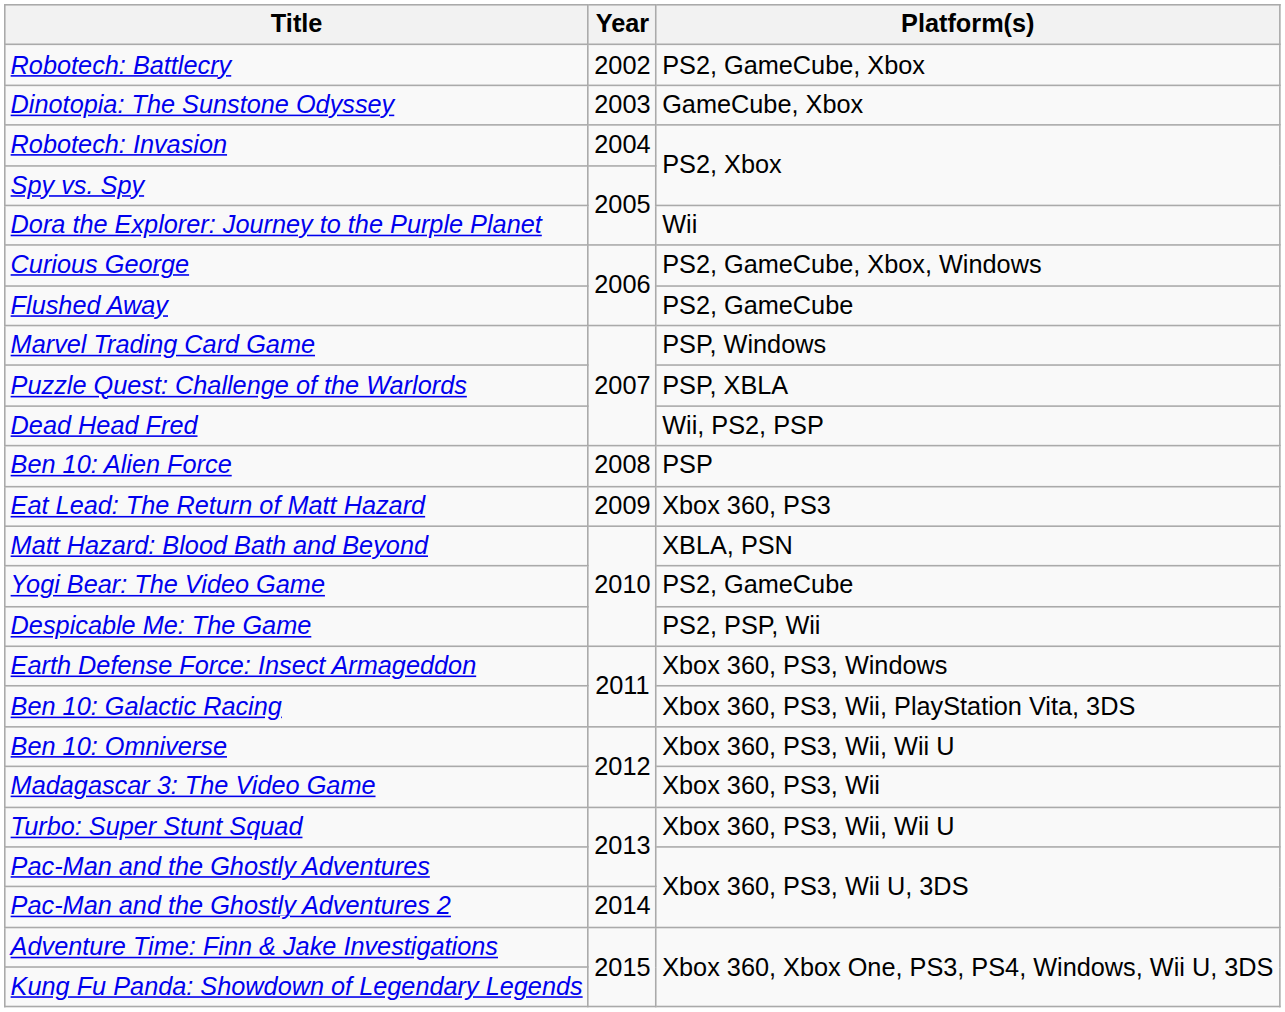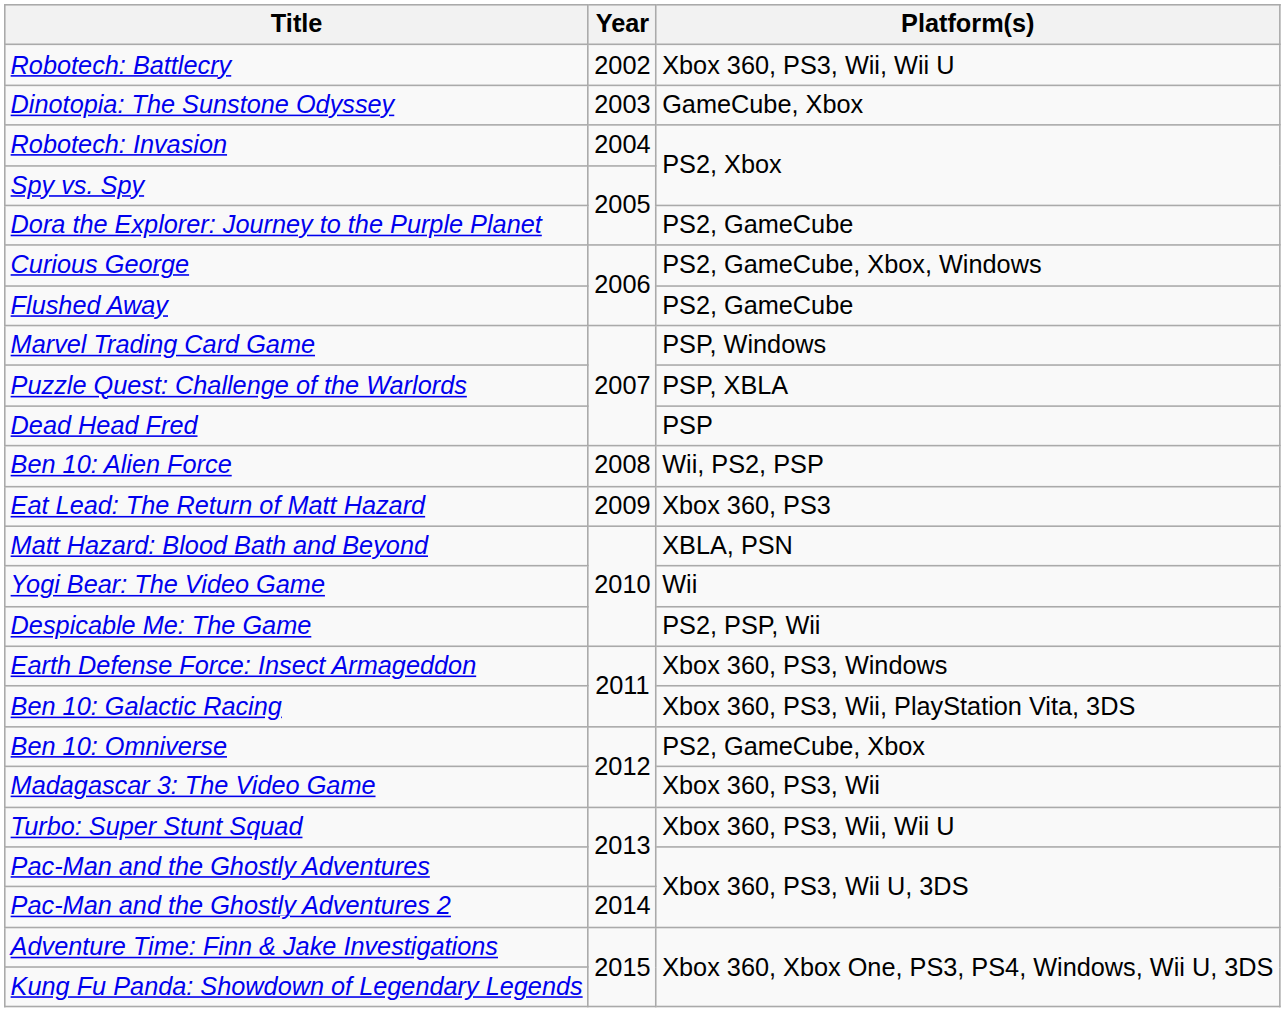(794, 64) PS2, GameCube, Xbox -> (808, 64) Xbox 360, PS3, Wii, Wii U
(680, 225) Wii -> (758, 225) PS2, GameCube
(743, 425) Wii, PS2, PSP -> (687, 425) PSP
(687, 465) PSP -> (743, 465) Wii, PS2, PSP
(758, 585) PS2, GameCube -> (680, 585) Wii
(808, 746) Xbox 360, PS3, Wii, Wii U -> (794, 746) PS2, GameCube, Xbox
